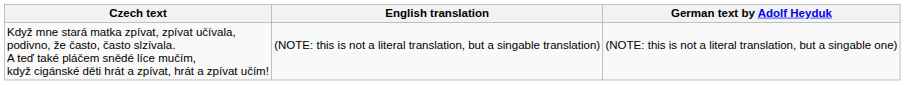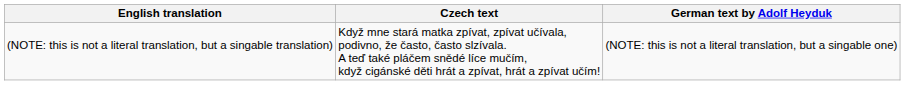columns swapped: (138, 13) <-> (437, 13)
